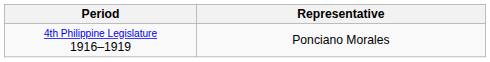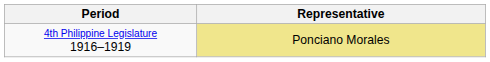(341, 40) no background -> (341, 40) khaki background
